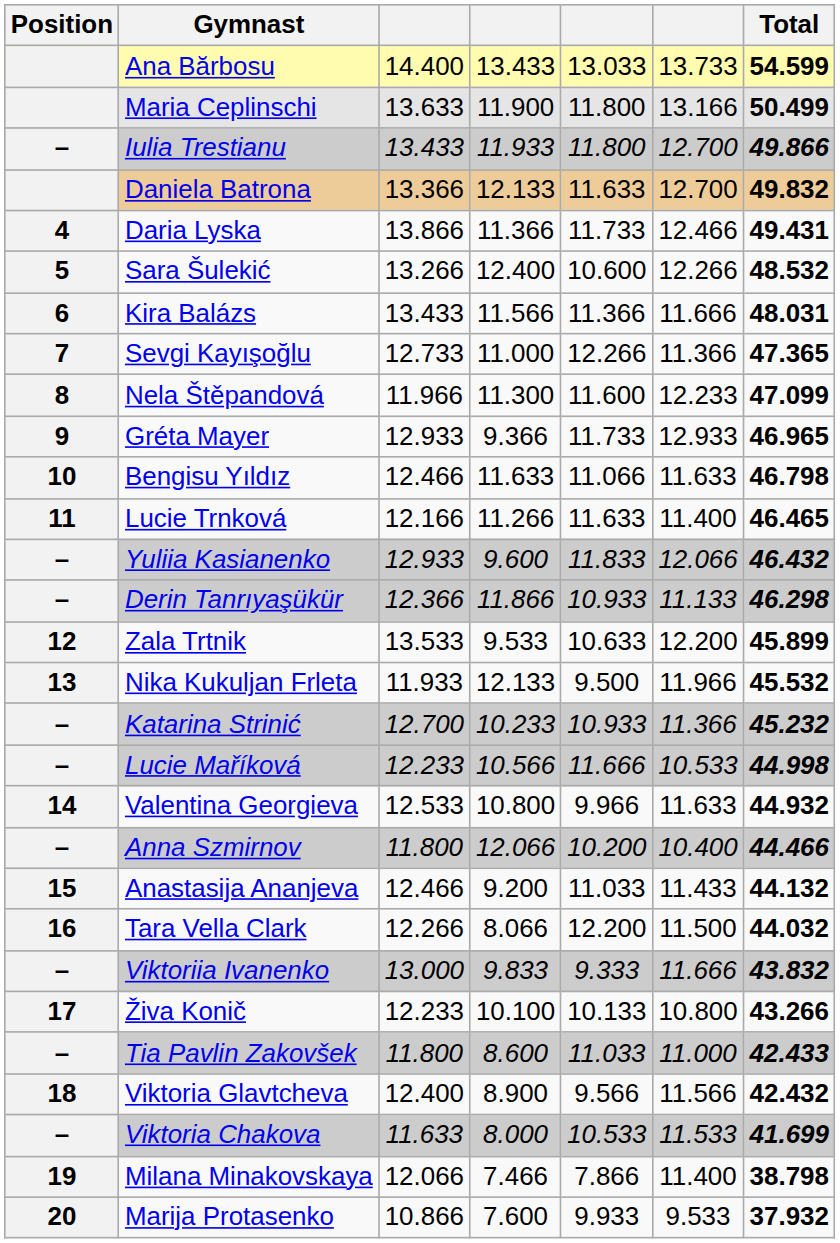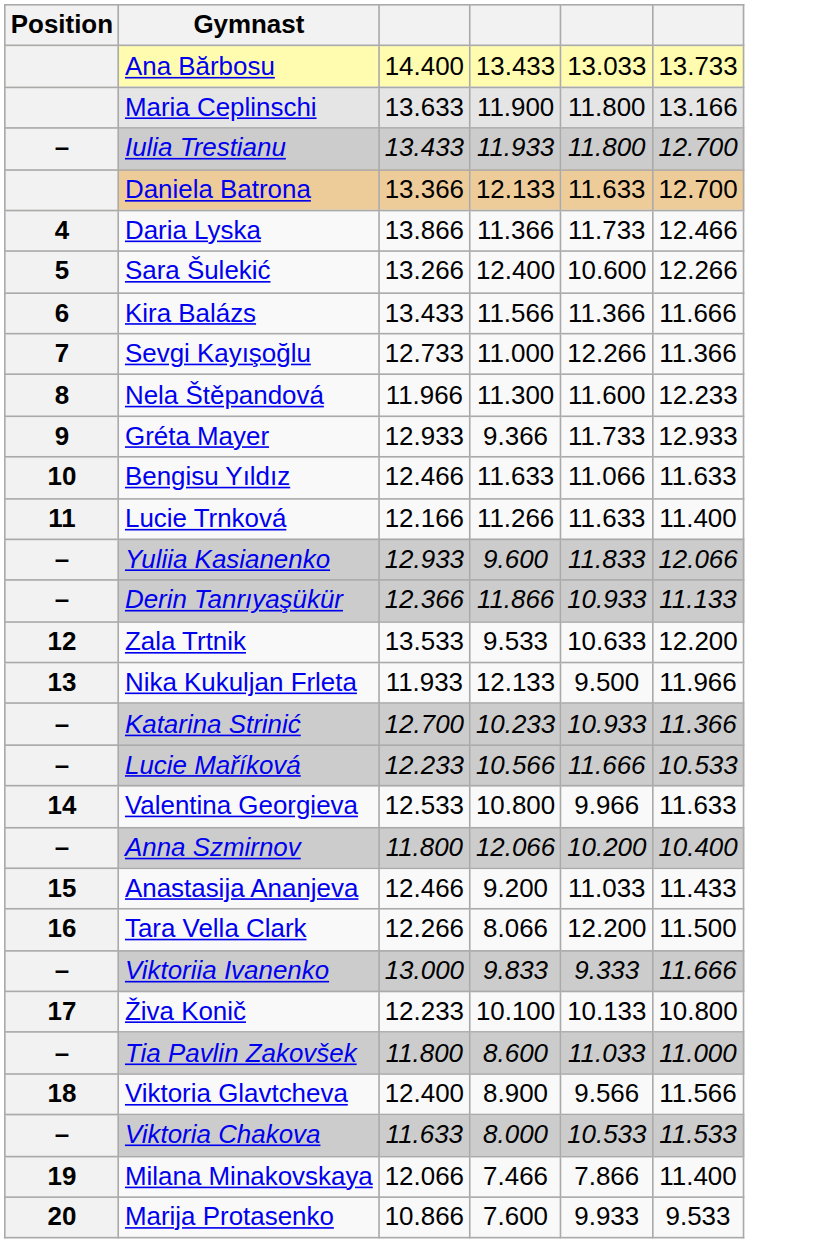- column: (789, 25)
